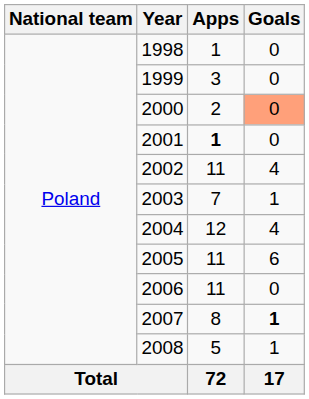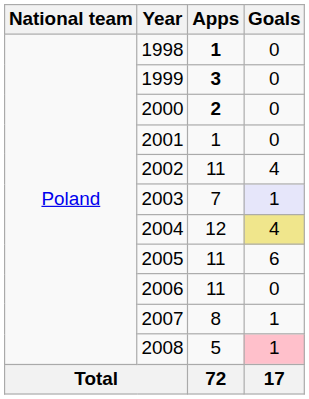(216, 49) normal -> (216, 49) bold
(216, 79) normal -> (216, 79) bold
(216, 109) normal -> (216, 109) bold
(274, 109) lightsalmon background -> (274, 109) no background
(216, 139) bold -> (216, 139) normal
(274, 199) no background -> (274, 199) lavender background
(274, 229) no background -> (274, 229) khaki background
(274, 318) bold -> (274, 318) normal
(274, 348) no background -> (274, 348) pink background
